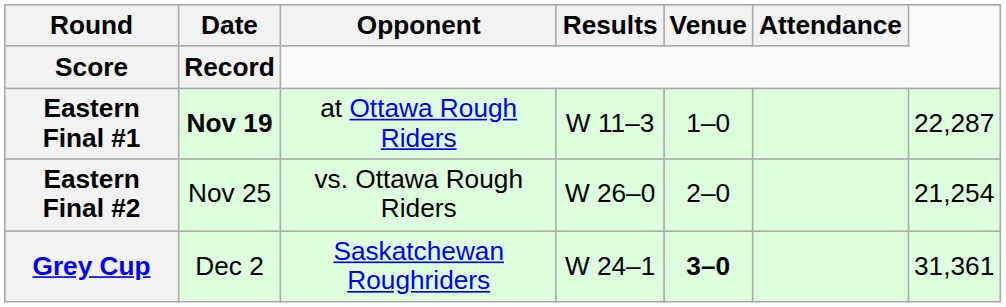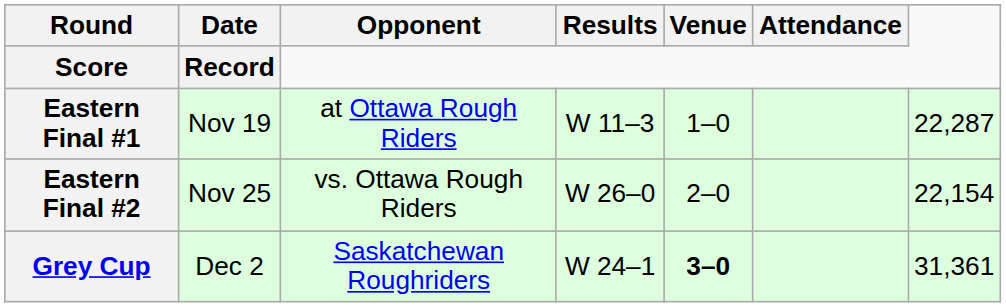(230, 123) bold -> (230, 123) normal
(954, 194) 21,254 -> (954, 194) 22,154
